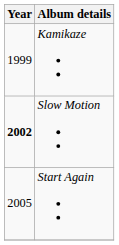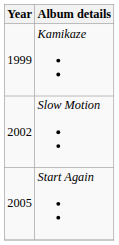(20, 131) bold -> (20, 131) normal
